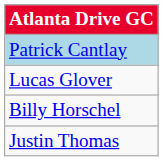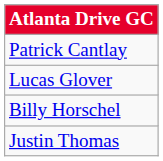(68, 49) lightblue background -> (68, 49) no background
